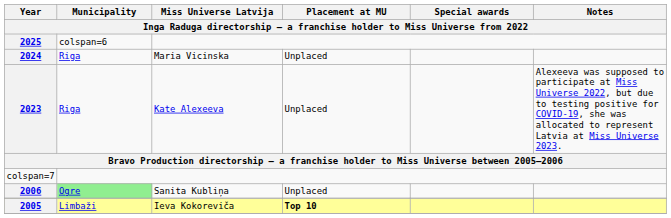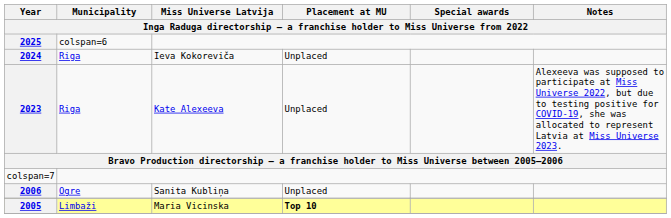(191, 56) Maria Vicinska -> (194, 56) Ieva Kokoreviča
(70, 191) lightgreen background -> (70, 191) no background
(194, 206) Ieva Kokoreviča -> (191, 206) Maria Vicinska
